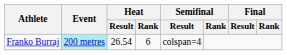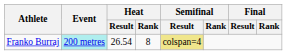(148, 42) 6 -> (148, 42) 8
(182, 42) no background -> (182, 42) khaki background
